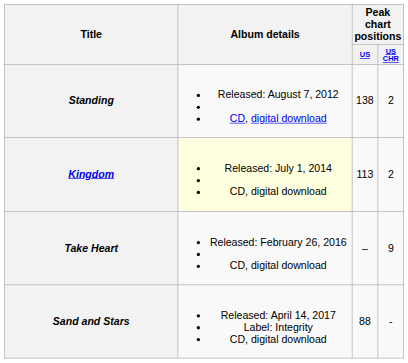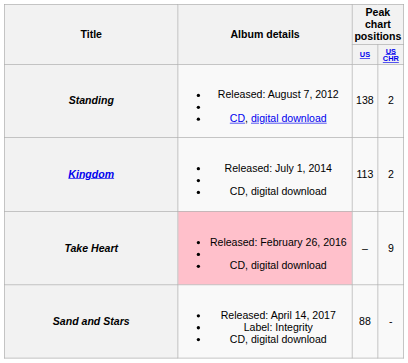(265, 180) lightyellow background -> (265, 180) no background
(265, 254) no background -> (265, 254) pink background
